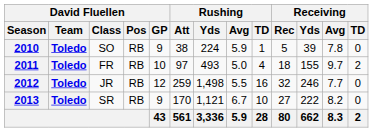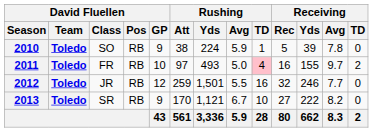(262, 65) no background -> (262, 65) pink background
(284, 65) 18 -> (284, 65) 16
(210, 83) 1,498 -> (210, 83) 1,501
